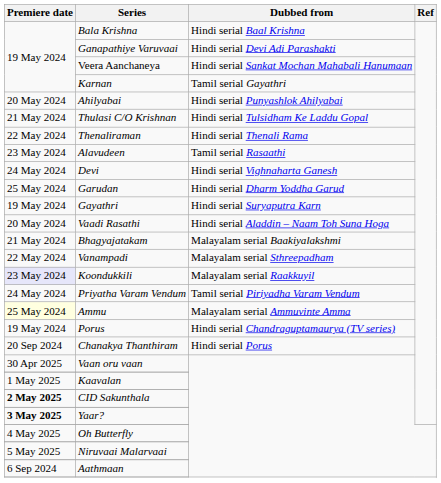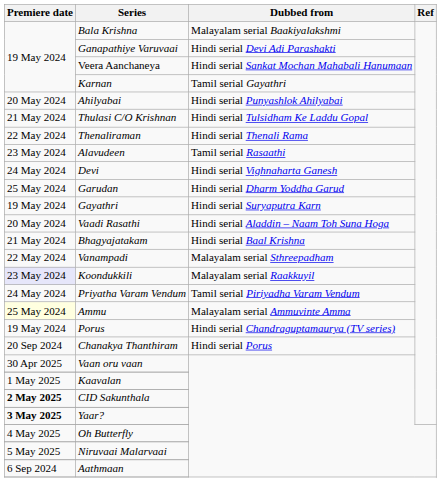(248, 30) Hindi serial Baal Krishna -> (266, 30) Malayalam serial Baakiyalakshmi
(266, 240) Malayalam serial Baakiyalakshmi -> (248, 240) Hindi serial Baal Krishna
